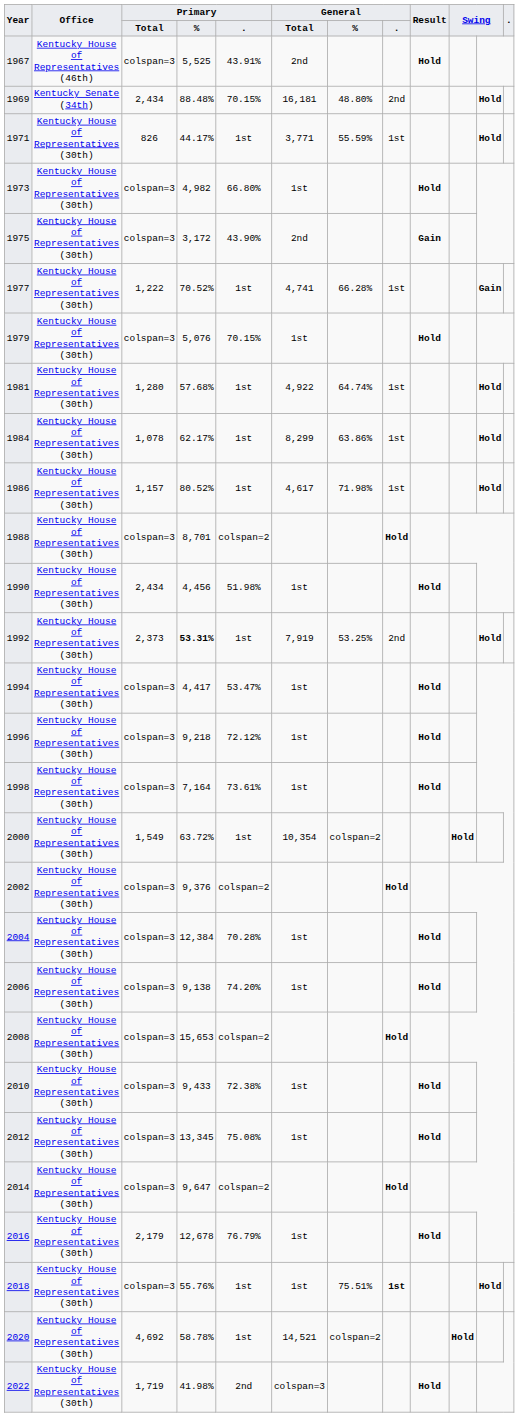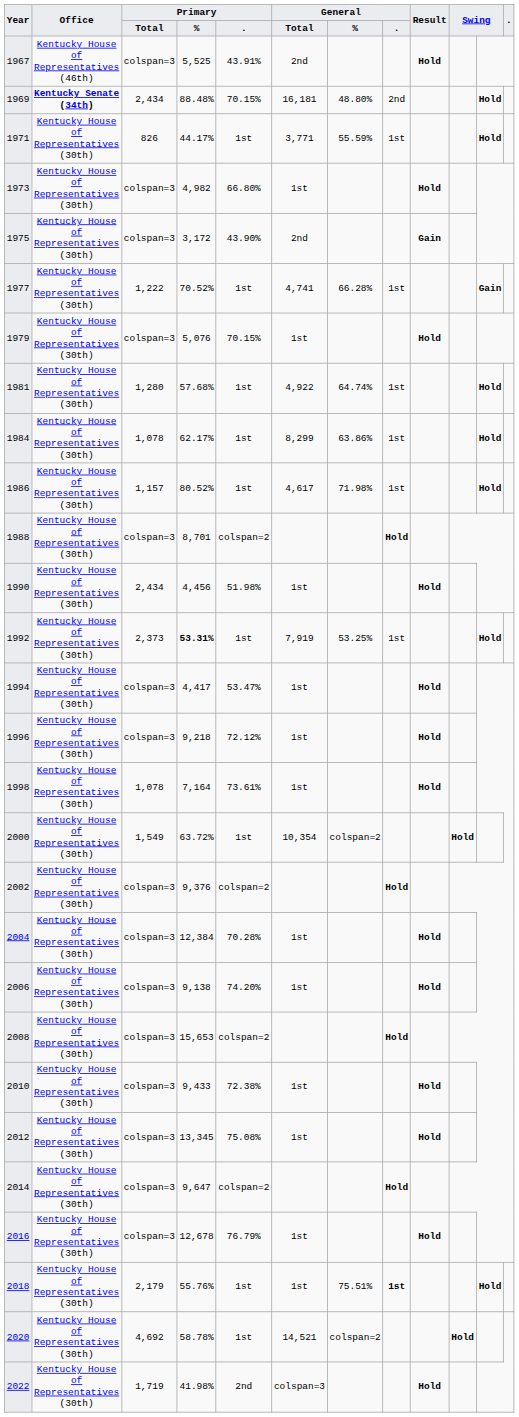(77, 100) normal -> (77, 100) bold
(397, 638) 2nd -> (397, 638) 1st
(149, 787) colspan=3 -> (149, 787) 1,078
(149, 1237) 2,179 -> (149, 1237) colspan=3
(149, 1287) colspan=3 -> (149, 1287) 2,179
